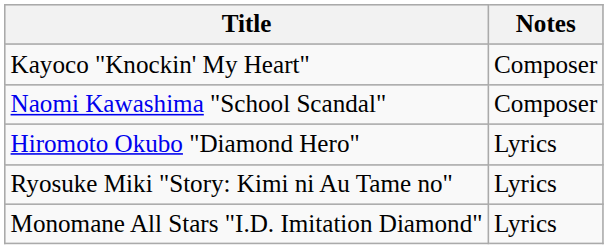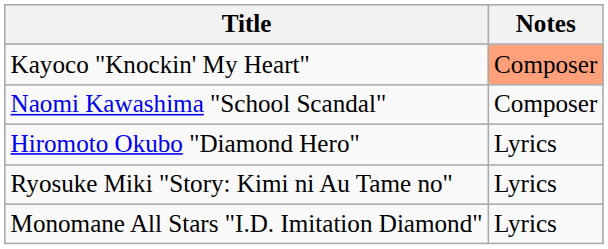(546, 64) no background -> (546, 64) lightsalmon background
